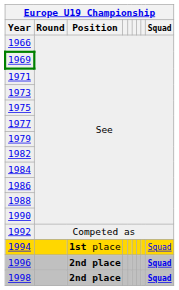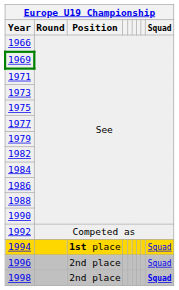(95, 262) bold -> (95, 262) normal
(160, 262) bold -> (160, 263) normal
(95, 278) bold -> (95, 278) normal
